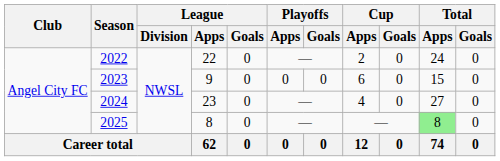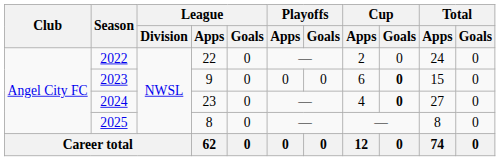(399, 79) normal -> (399, 79) bold
(399, 101) normal -> (399, 101) bold
(437, 123) lightgreen background -> (437, 123) no background
